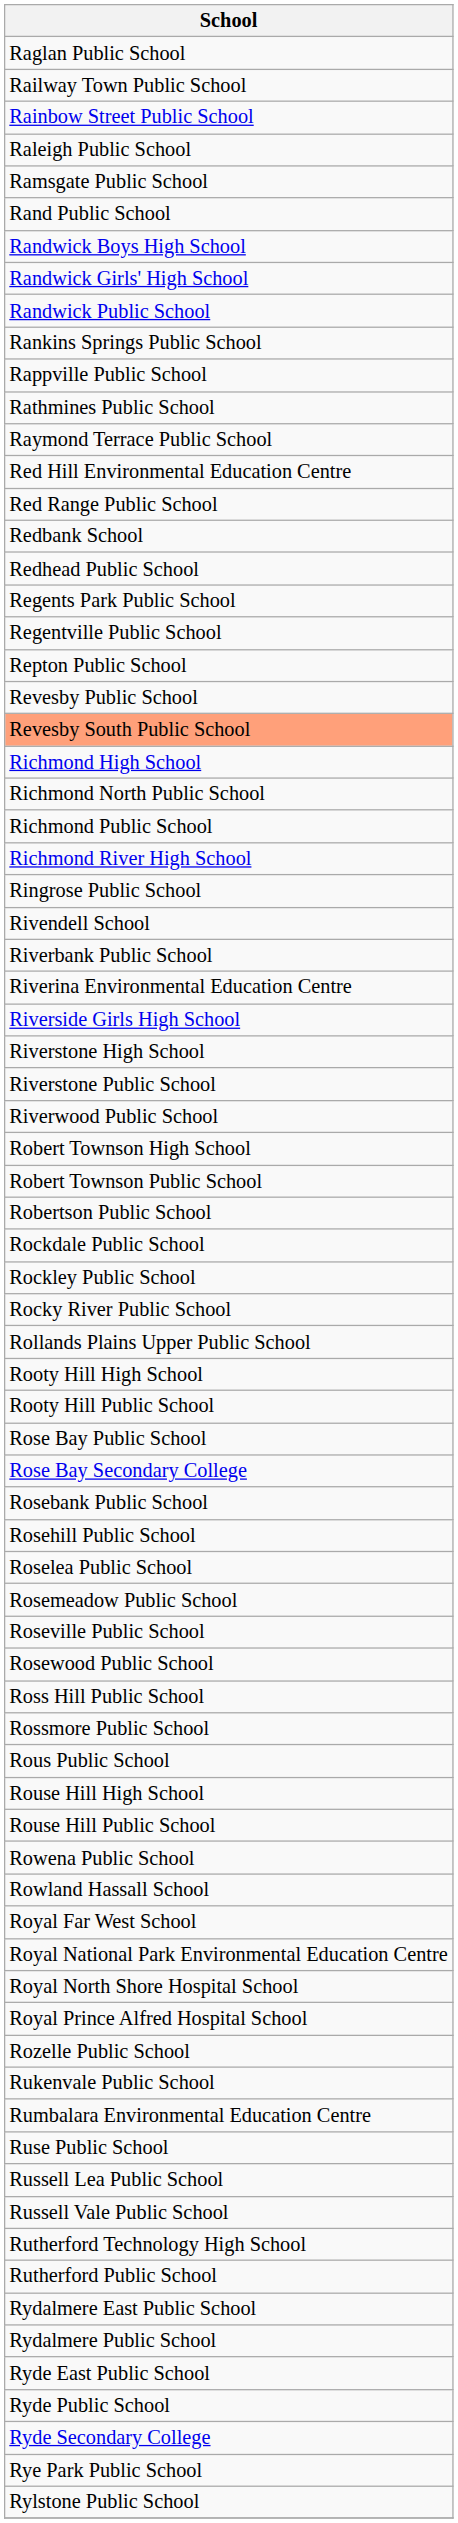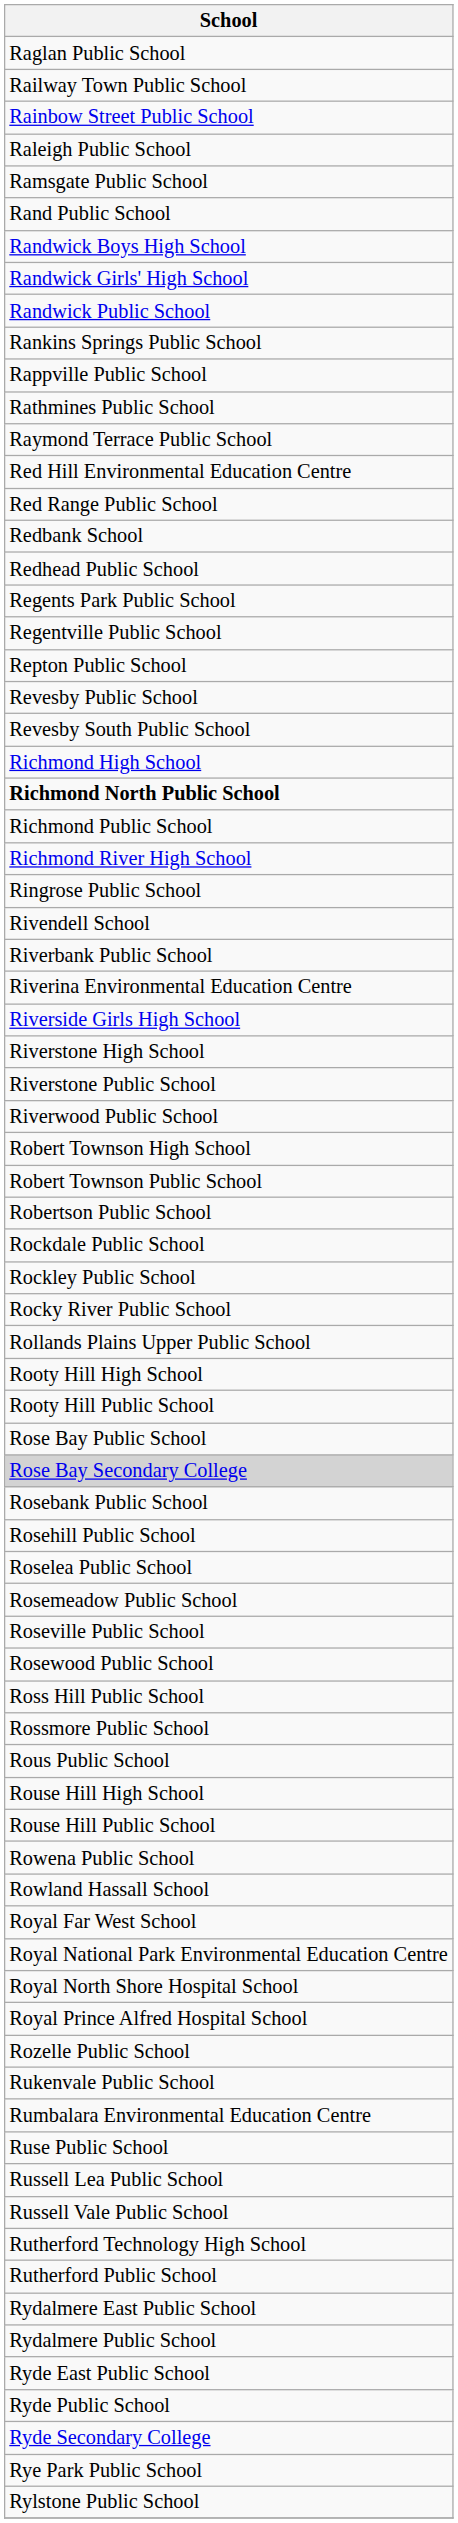(130, 729) lightsalmon background -> (130, 729) no background
(137, 794) normal -> (145, 794) bold
(128, 1470) no background -> (128, 1470) lightgrey background
